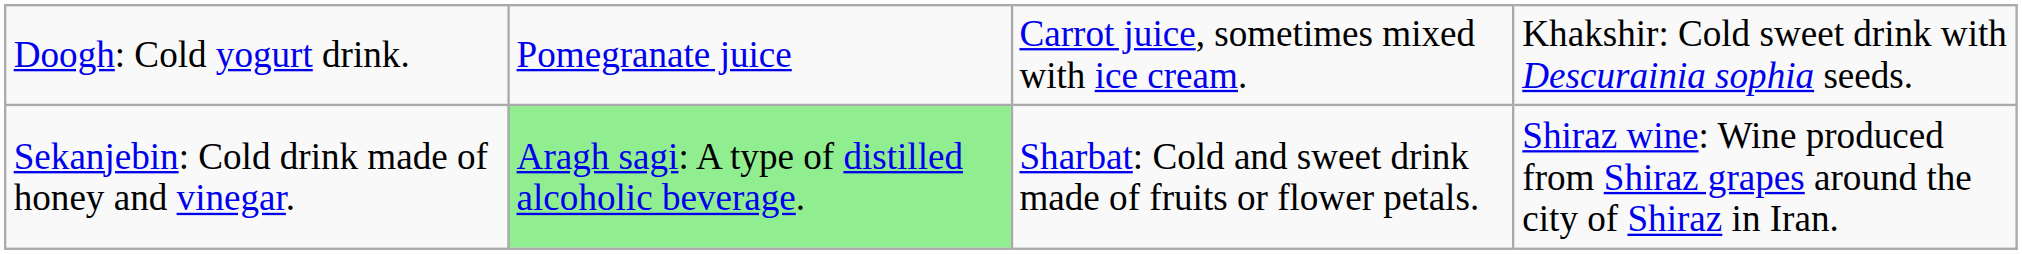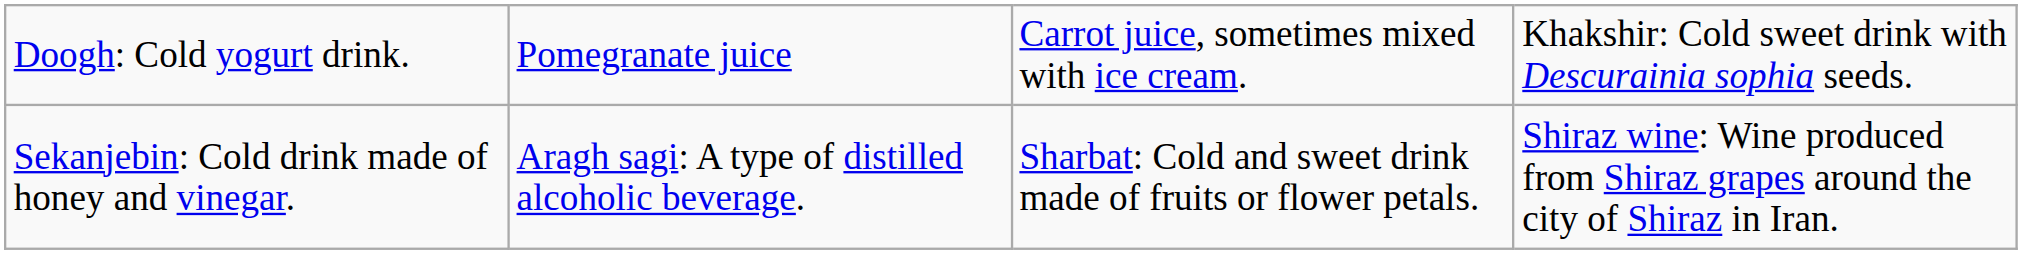(740, 176) lightgreen background -> (740, 176) no background
